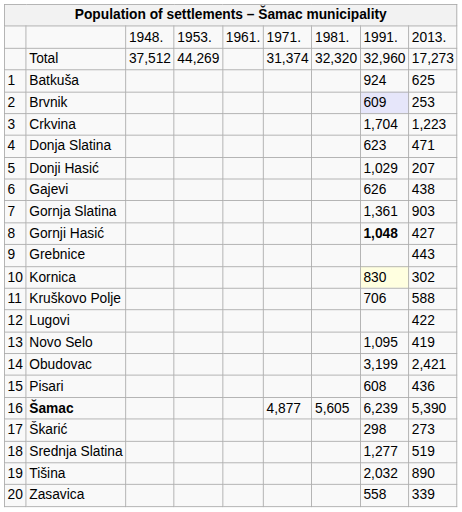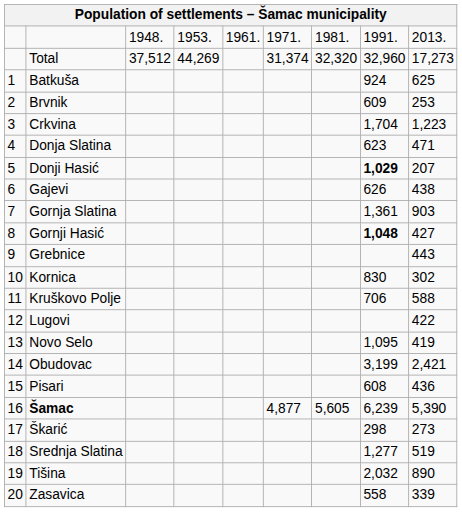(375, 102) lavender background -> (375, 102) no background
(381, 168) normal -> (381, 168) bold
(375, 277) lightyellow background -> (375, 277) no background
